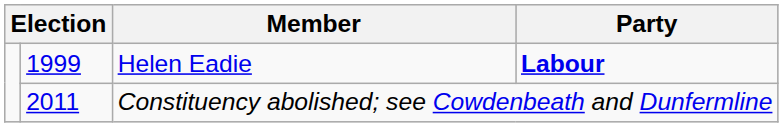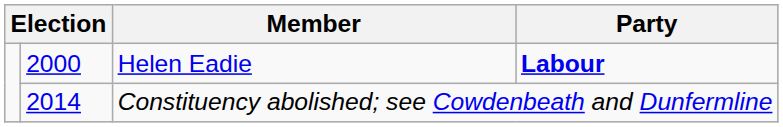(54, 63) 1999 -> (54, 63) 2000
(53, 102) 2011 -> (54, 102) 2014
